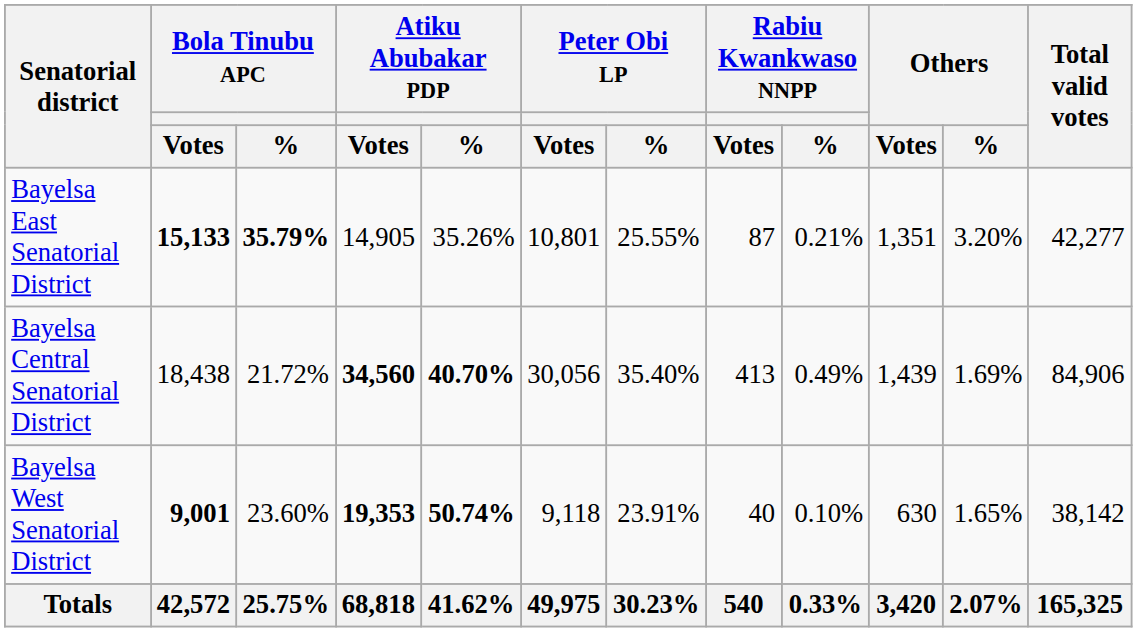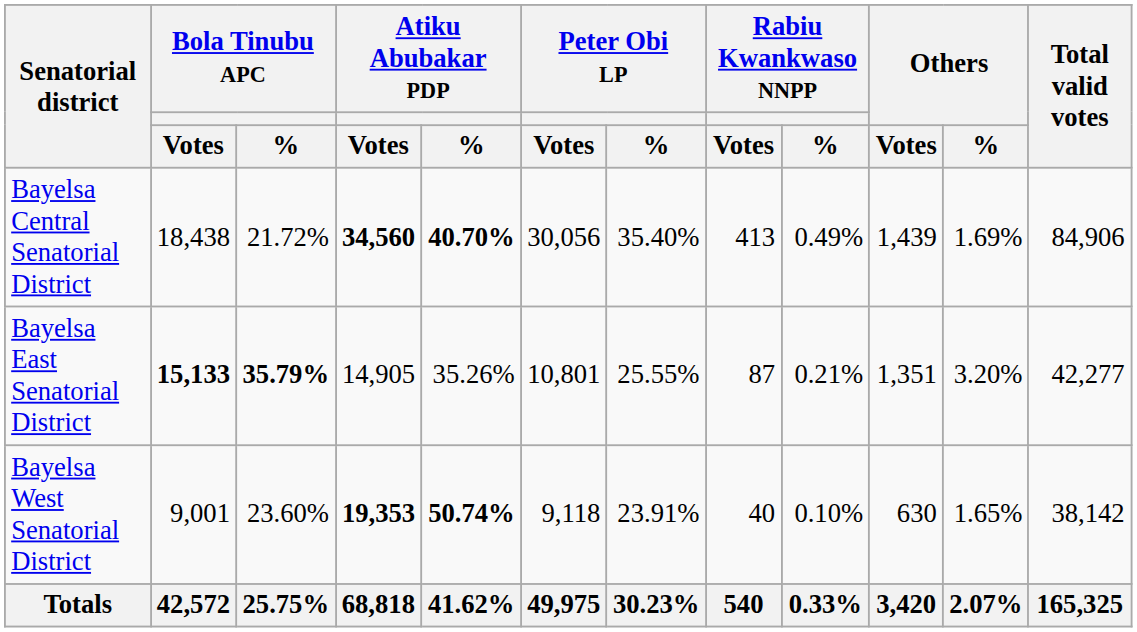rows swapped: (65, 375) <-> (65, 237)
(200, 513) bold -> (200, 513) normal
